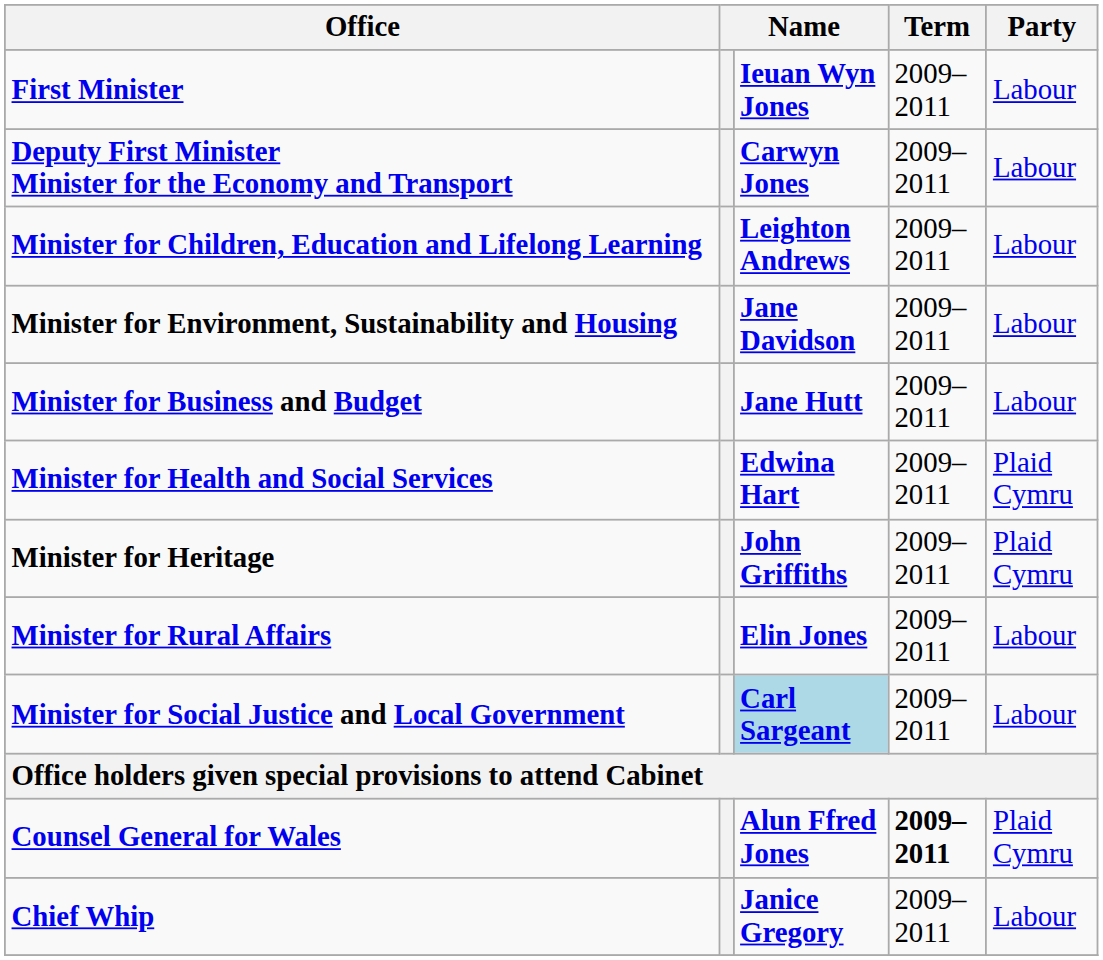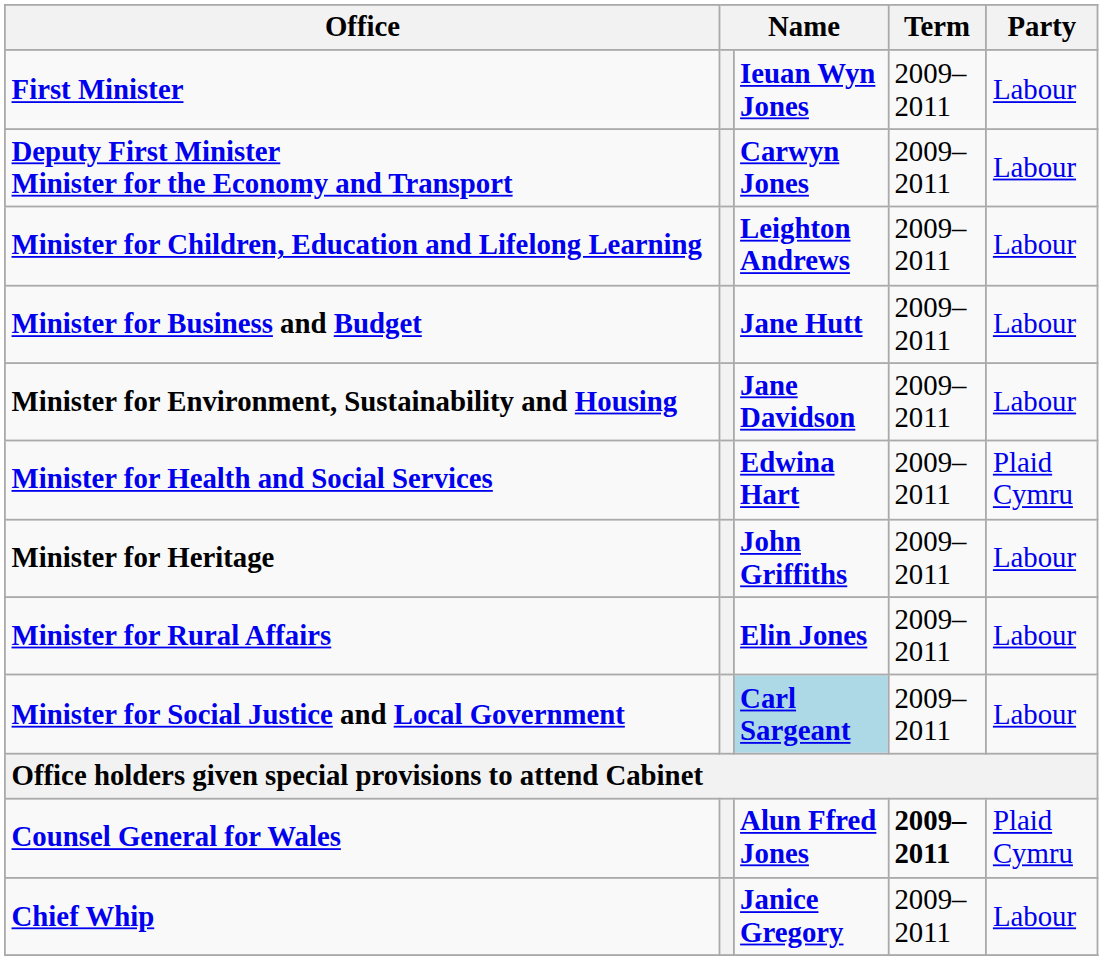rows swapped: (344, 323) <-> (217, 401)
(1033, 557) Plaid Cymru -> (1034, 557) Labour
